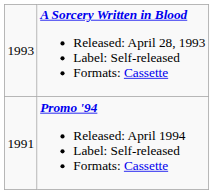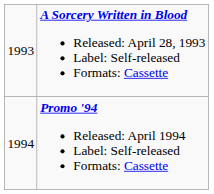(21, 143) 1991 -> (21, 143) 1994
